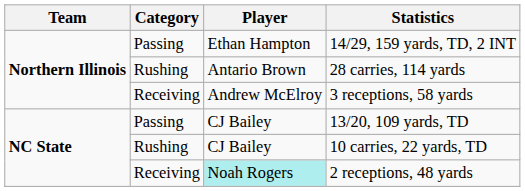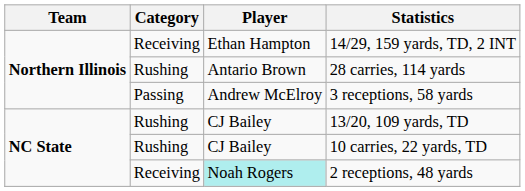(159, 43) Passing -> (167, 43) Receiving
(167, 95) Receiving -> (159, 95) Passing
(159, 121) Passing -> (161, 121) Rushing
